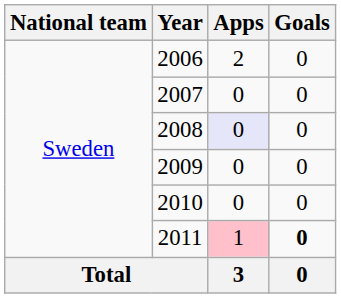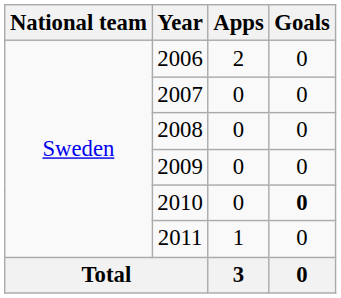(239, 130) lavender background -> (239, 130) no background
(302, 202) normal -> (302, 202) bold
(239, 238) pink background -> (239, 238) no background
(302, 238) bold -> (302, 238) normal
